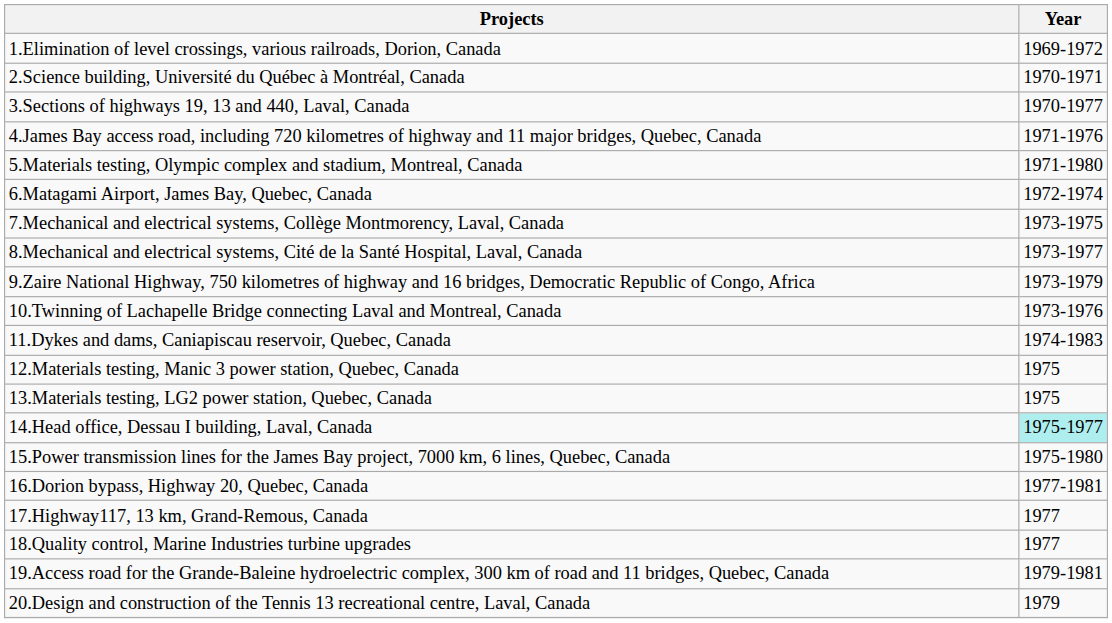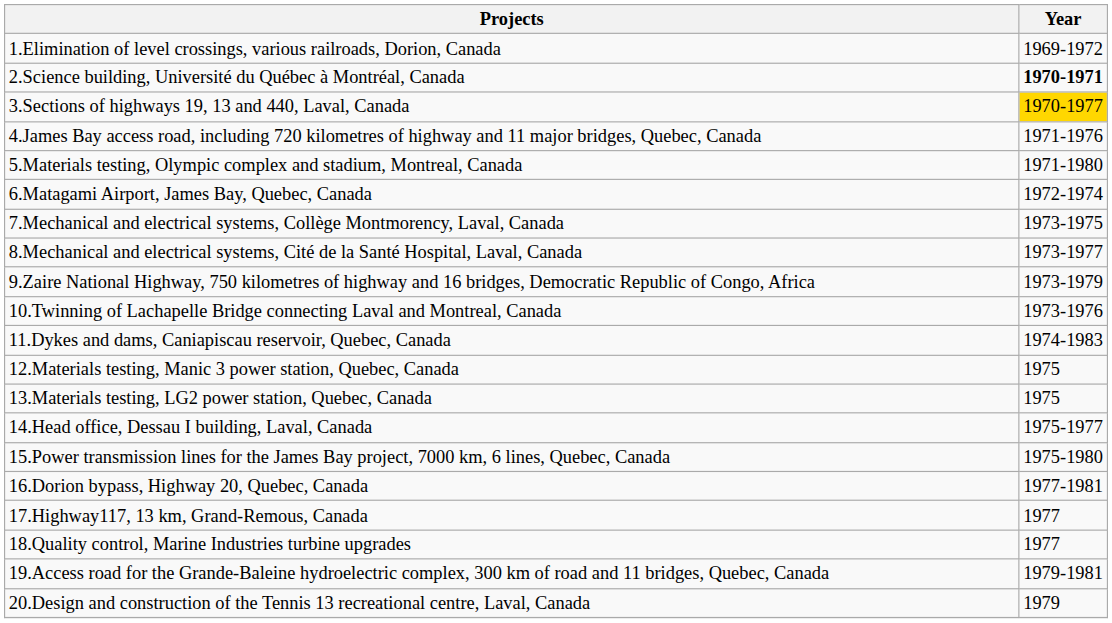(1063, 77) normal -> (1063, 77) bold
(1063, 106) no background -> (1063, 106) gold background
(1063, 427) paleturquoise background -> (1063, 427) no background
